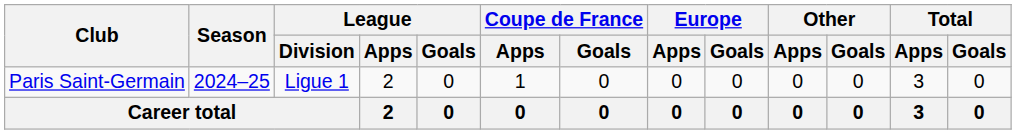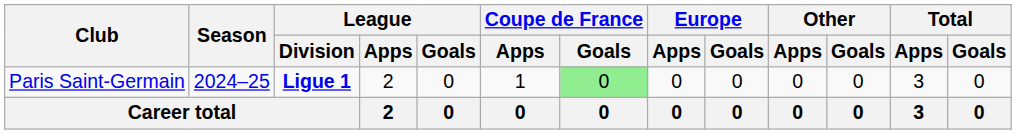(317, 81) normal -> (317, 81) bold
(604, 81) no background -> (604, 81) lightgreen background
